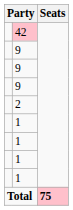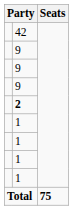(21, 31) pink background -> (21, 31) no background
(18, 104) normal -> (18, 104) bold
(46, 196) pink background -> (46, 196) no background
